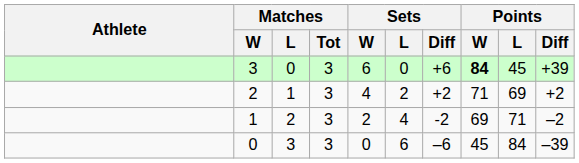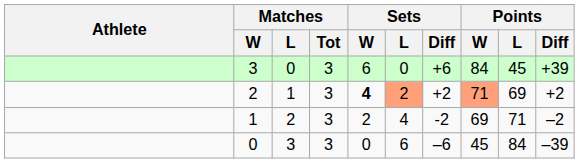(480, 68) bold -> (480, 68) normal
(366, 94) normal -> (366, 94) bold
(404, 94) no background -> (404, 94) lightsalmon background
(480, 94) no background -> (480, 94) lightsalmon background
